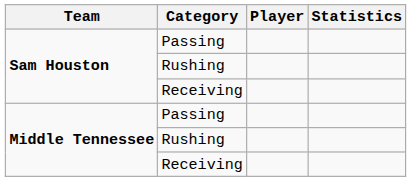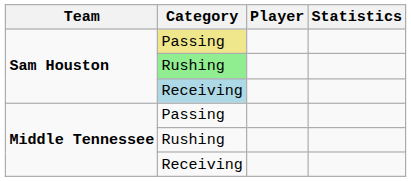(193, 42) no background -> (193, 42) khaki background
(193, 66) no background -> (193, 66) lightgreen background
(202, 91) no background -> (202, 91) lightblue background
